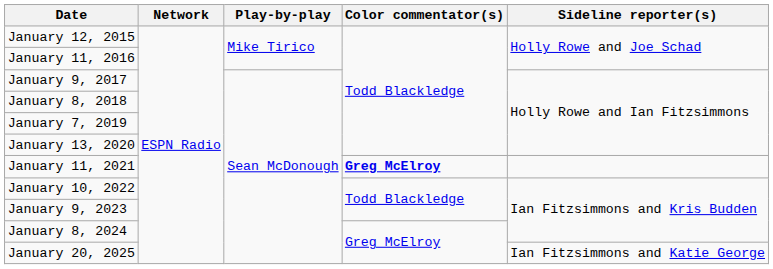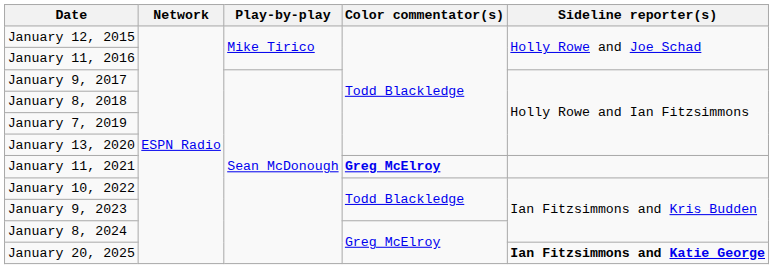(638, 253) normal -> (638, 253) bold
